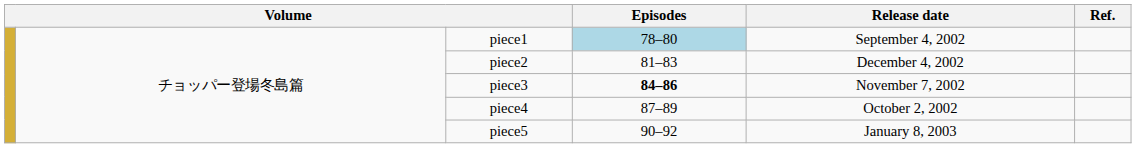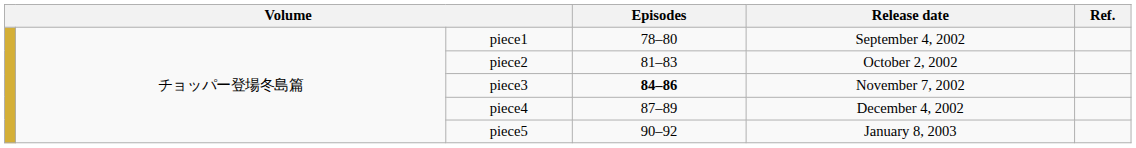(659, 39) lightblue background -> (659, 39) no background
(910, 62) December 4, 2002 -> (910, 62) October 2, 2002
(910, 108) October 2, 2002 -> (910, 108) December 4, 2002
